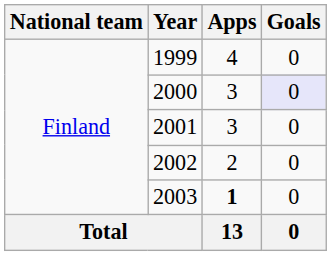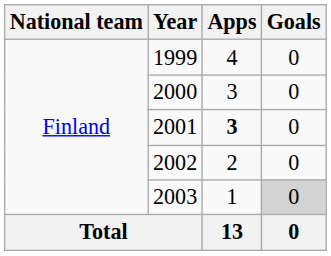(294, 92) lavender background -> (294, 92) no background
(232, 127) normal -> (232, 127) bold
(232, 197) bold -> (232, 197) normal
(294, 197) no background -> (294, 197) lightgrey background
